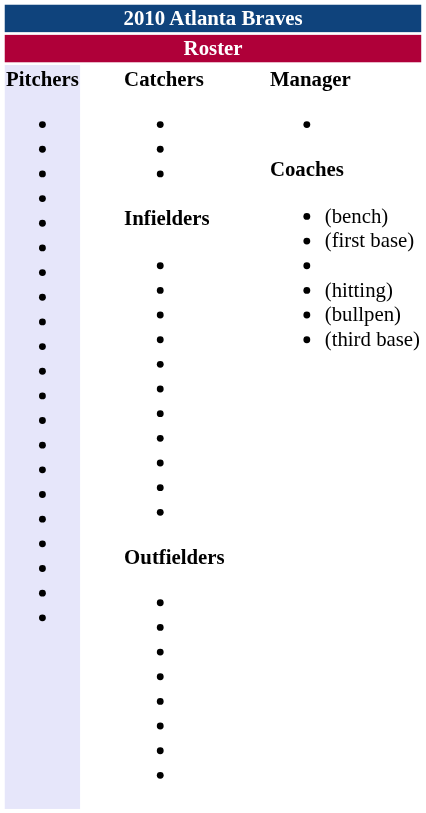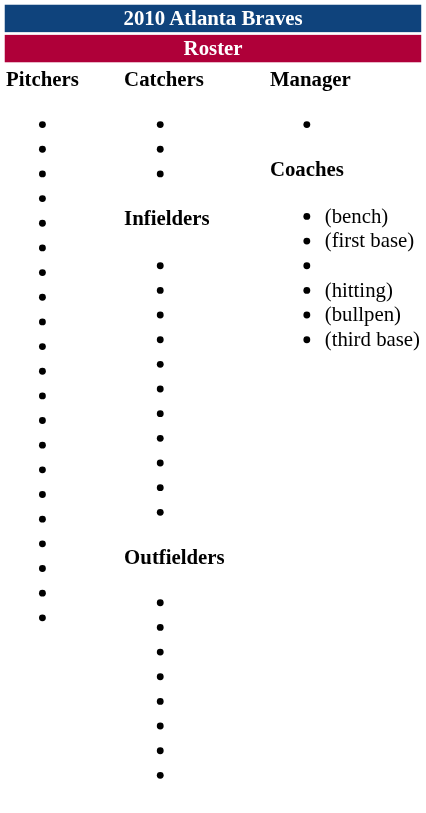(43, 348) lavender background -> (43, 348) no background
